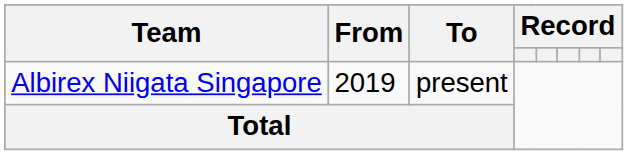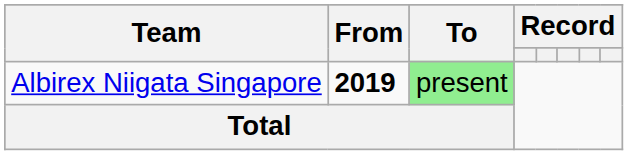(365, 82) normal -> (365, 82) bold
(462, 82) no background -> (462, 82) lightgreen background
